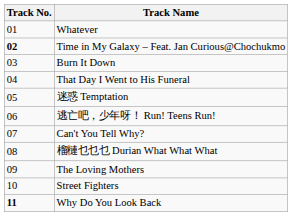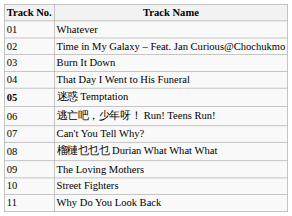(12, 46) bold -> (12, 46) normal
(12, 97) normal -> (12, 97) bold
(12, 203) bold -> (12, 203) normal
